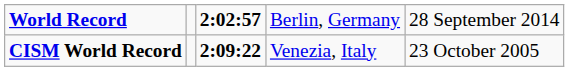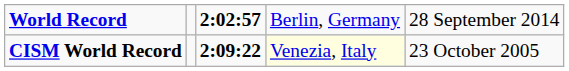(323, 50) no background -> (323, 50) lightyellow background
